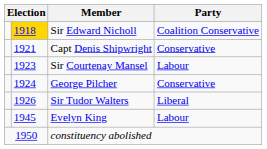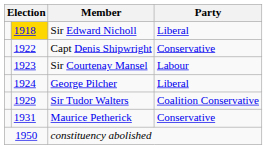(208, 30) Coalition Conservative -> (173, 30) Liberal
(25, 48) 1921 -> (25, 48) 1922
(186, 83) Conservative -> (173, 83) Liberal
(25, 100) 1926 -> (25, 100) 1929
(173, 100) Liberal -> (208, 100) Coalition Conservative
+ row: (91, 118)
- row: (79, 118)
